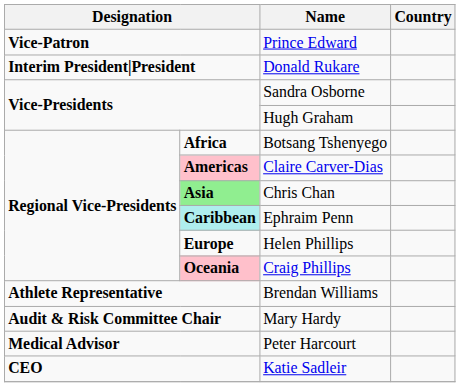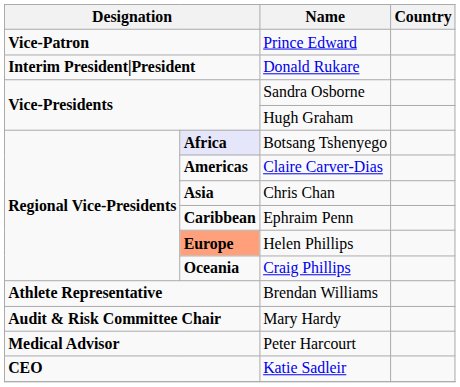(205, 142) no background -> (205, 142) lavender background
(216, 167) pink background -> (216, 167) no background
(199, 192) lightgreen background -> (199, 192) no background
(220, 218) paleturquoise background -> (220, 218) no background
(209, 243) no background -> (209, 243) lightsalmon background
(211, 268) pink background -> (211, 268) no background
